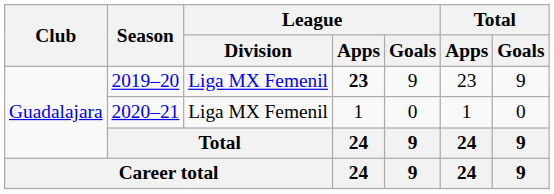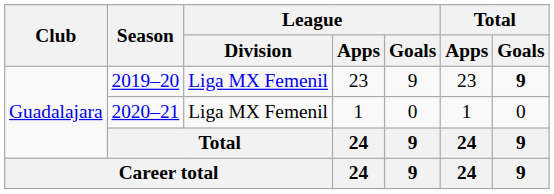(358, 81) bold -> (358, 81) normal
(521, 81) normal -> (521, 81) bold
